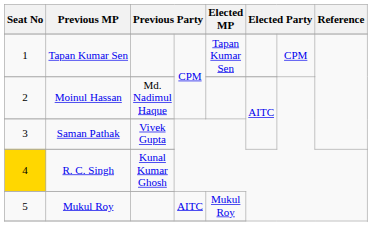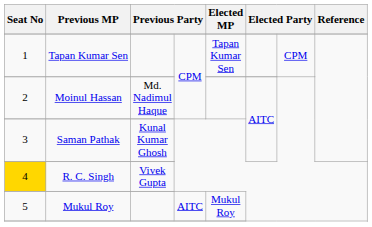(152, 134) Vivek Gupta -> (152, 140) Kunal Kumar Ghosh
(152, 170) Kunal Kumar Ghosh -> (152, 176) Vivek Gupta
